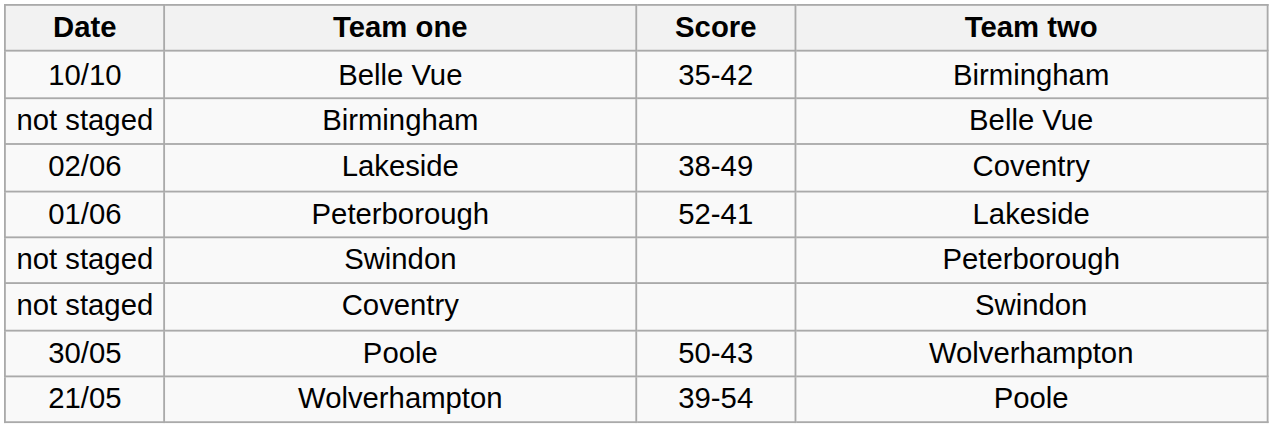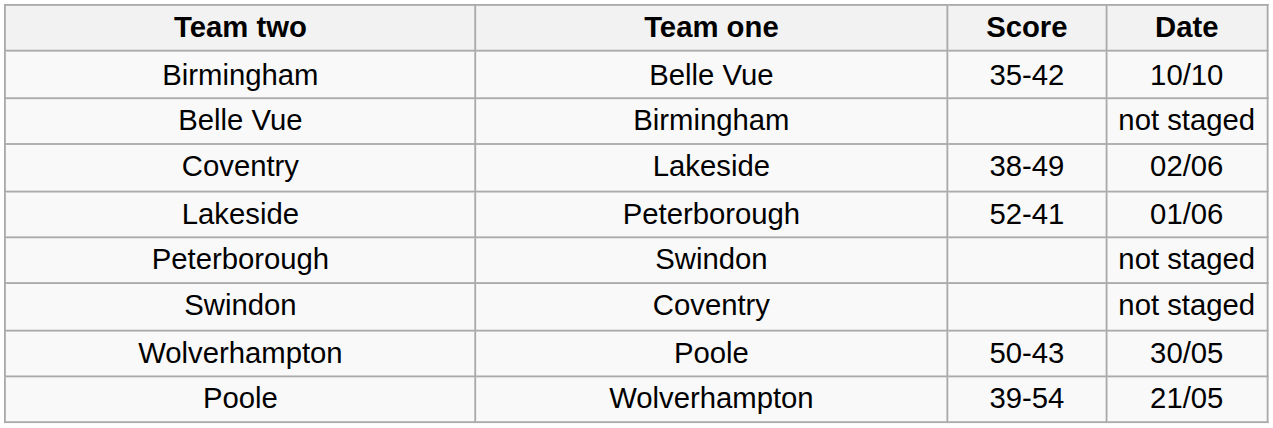columns swapped: (85, 27) <-> (1031, 27)
